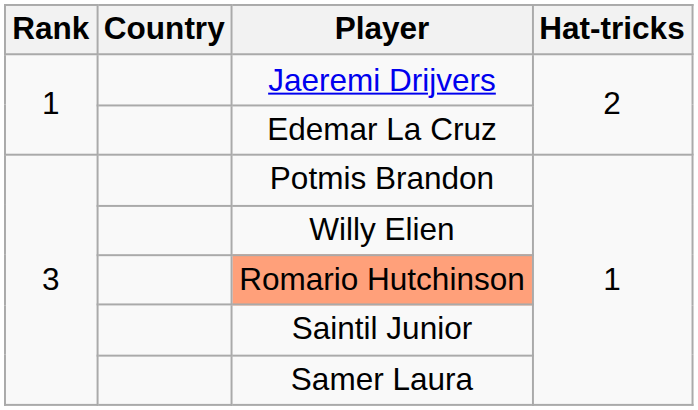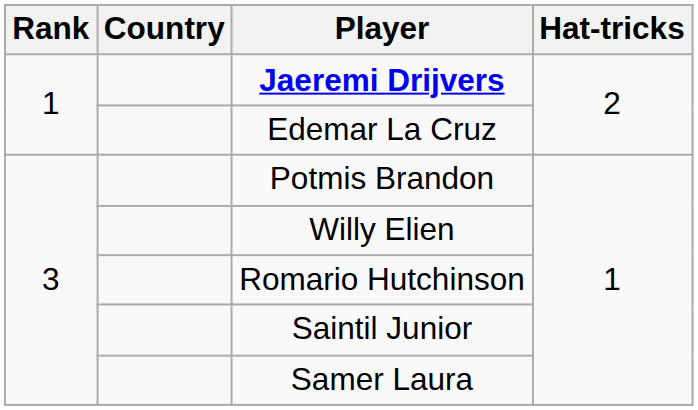(382, 79) normal -> (382, 79) bold
(382, 279) lightsalmon background -> (382, 279) no background
